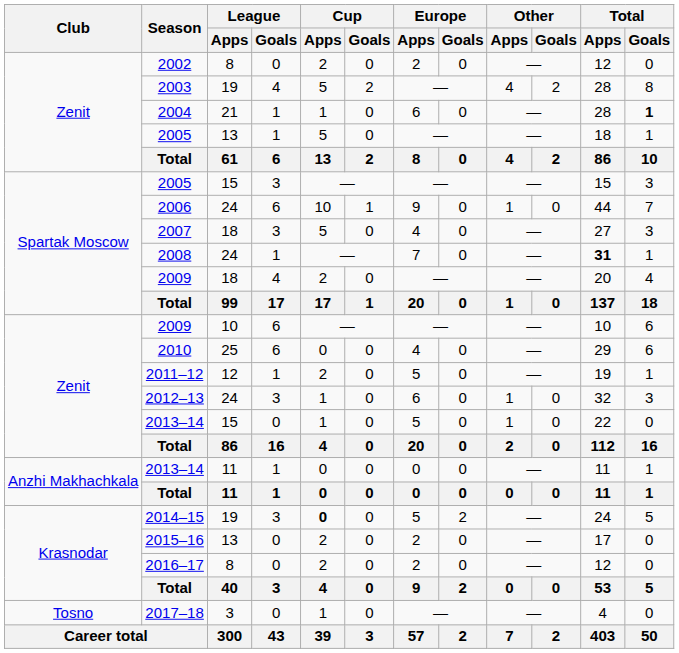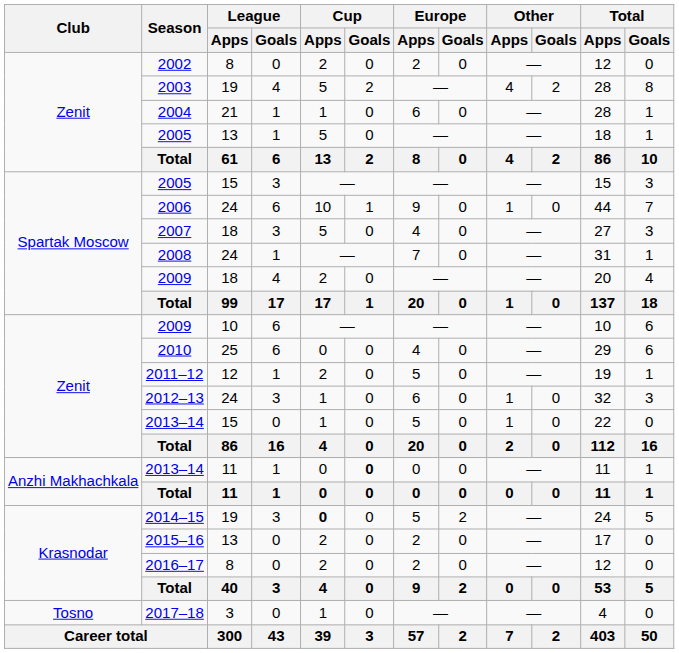(649, 111) bold -> (649, 111) normal
(603, 254) bold -> (603, 254) normal
(369, 469) normal -> (369, 469) bold
